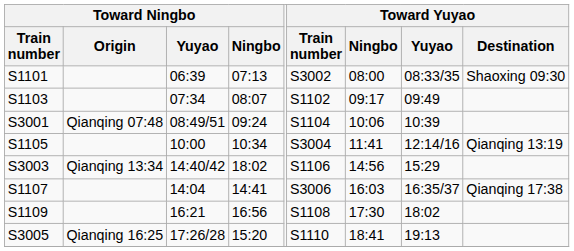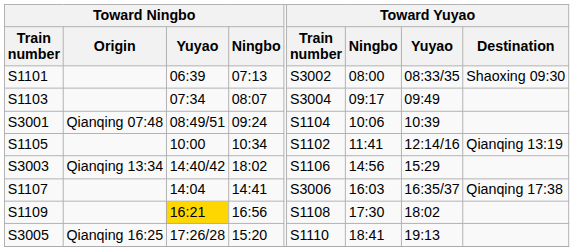(310, 99) S1102 -> (311, 99) S3004
(311, 144) S3004 -> (310, 144) S1102
(187, 212) no background -> (187, 212) gold background
